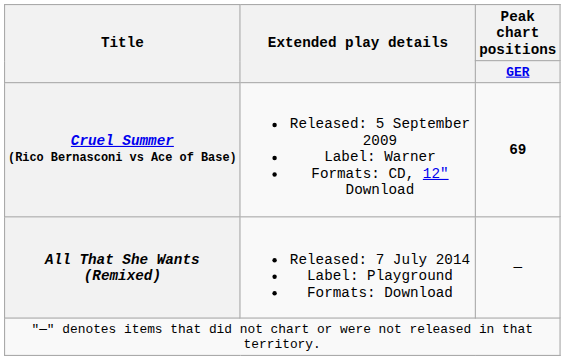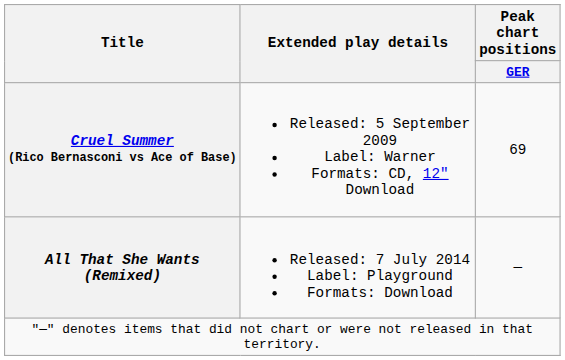(518, 150) bold -> (518, 150) normal
